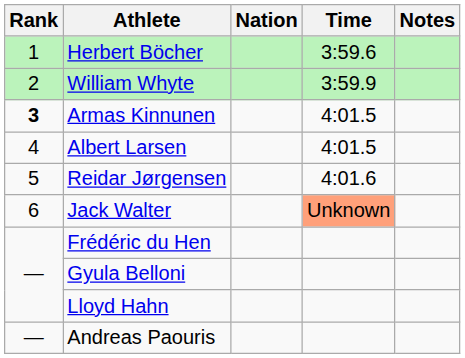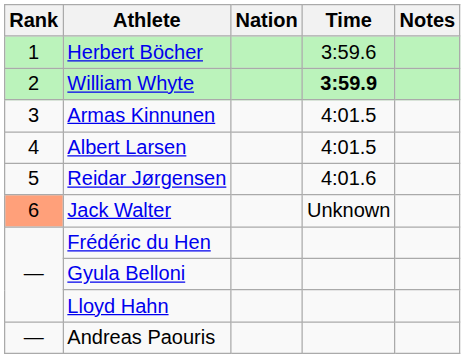(349, 83) normal -> (349, 83) bold
(34, 115) bold -> (34, 115) normal
(34, 210) no background -> (34, 210) lightsalmon background
(349, 210) lightsalmon background -> (349, 210) no background
